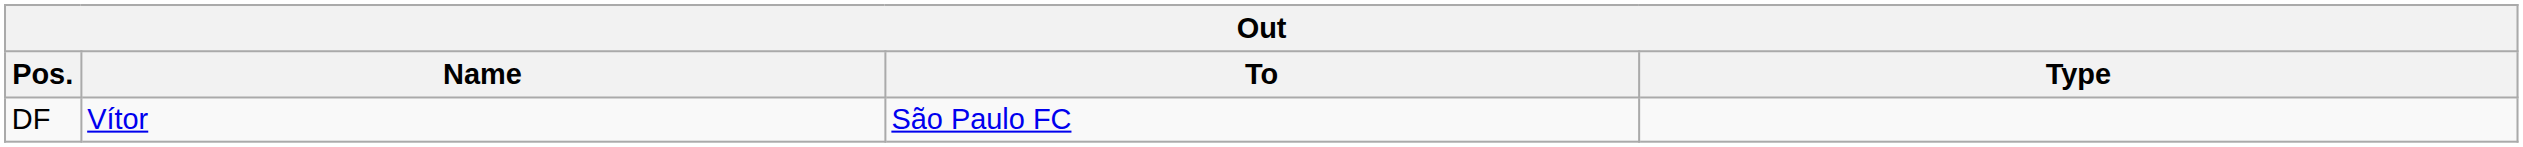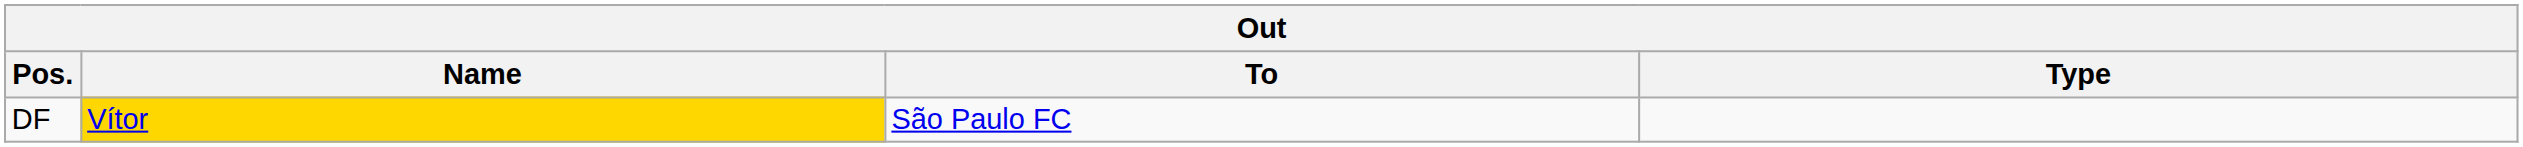(118, 120) no background -> (118, 120) gold background
